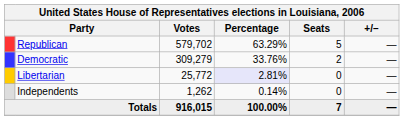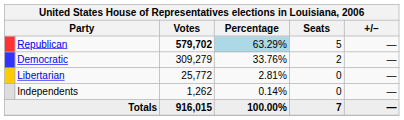(194, 44) normal -> (194, 44) bold
(270, 44) no background -> (270, 44) lightblue background
(273, 76) lavender background -> (273, 76) no background
